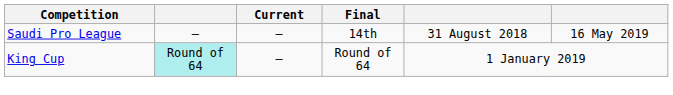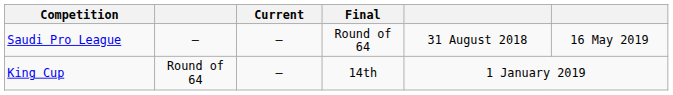(363, 33) 14th -> (363, 40) Round of 64
(195, 59) paleturquoise background -> (195, 73) no background
(363, 59) Round of 64 -> (363, 73) 14th
